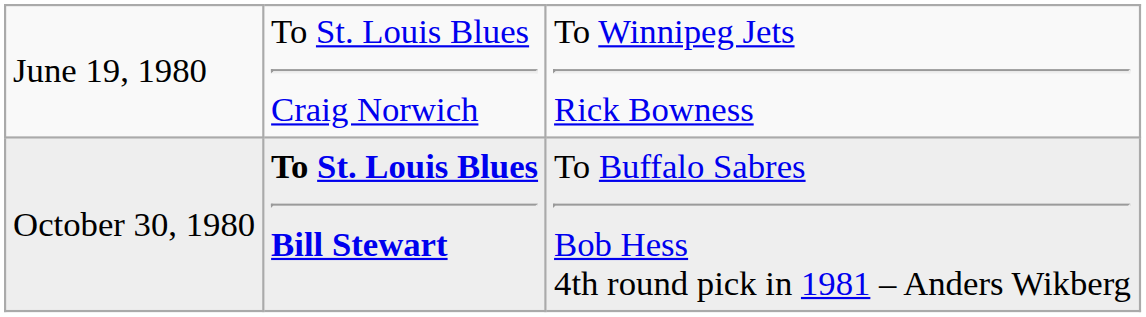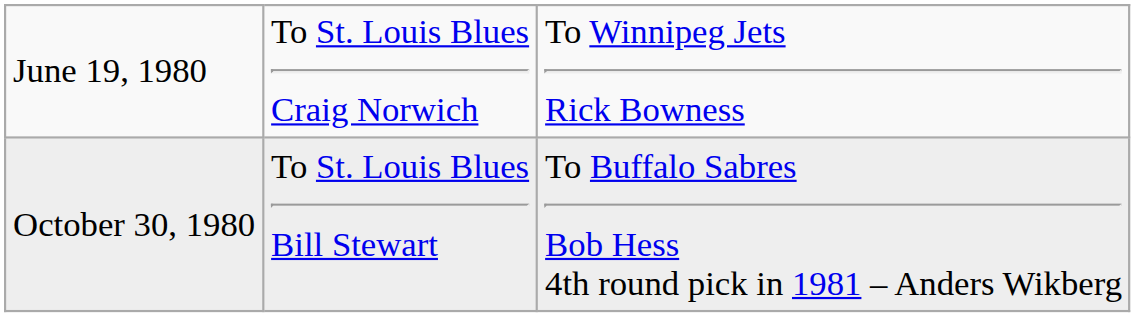(405, 204) bold -> (400, 204) normal
